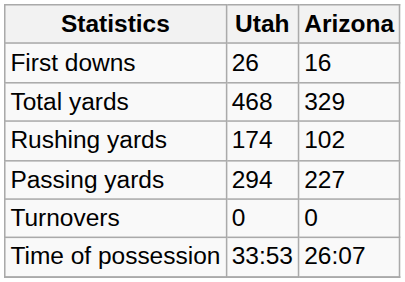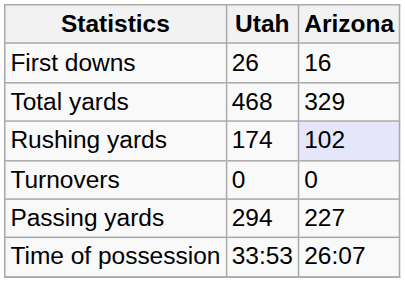(325, 140) no background -> (325, 140) lavender background
rows swapped: (87, 179) <-> (65, 218)
